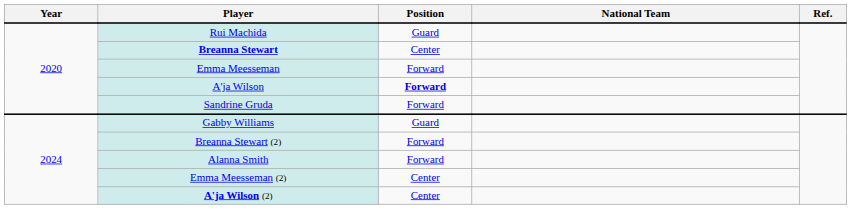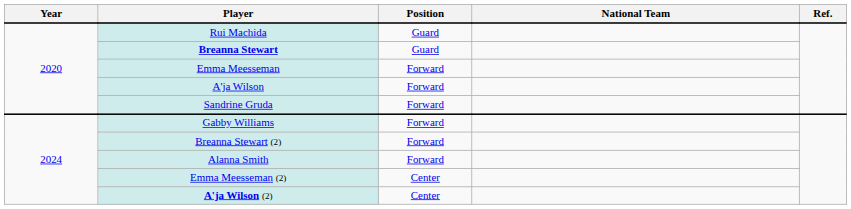(425, 50) Center -> (425, 50) Guard
(425, 86) bold -> (425, 86) normal
(425, 123) Guard -> (425, 123) Forward
